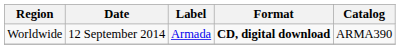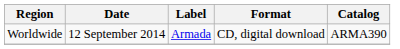(274, 34) bold -> (271, 34) normal
